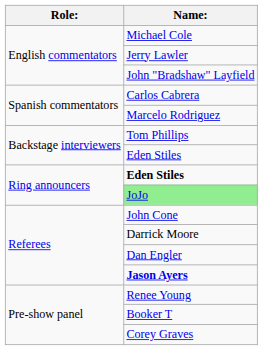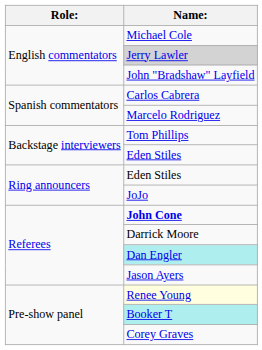(157, 55) no background -> (157, 55) lightgrey background
(155, 175) bold -> (154, 175) normal
(137, 195) lightgreen background -> (137, 195) no background
(152, 215) normal -> (154, 215) bold
(154, 254) no background -> (154, 254) paleturquoise background
(157, 274) bold -> (155, 274) normal
(159, 294) no background -> (159, 294) lightyellow background
(149, 314) no background -> (149, 314) paleturquoise background
